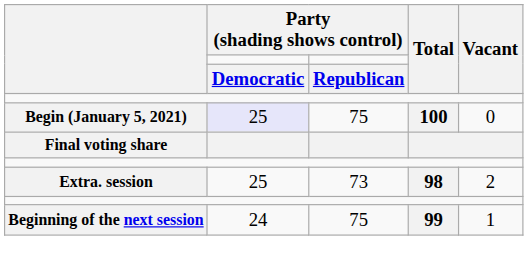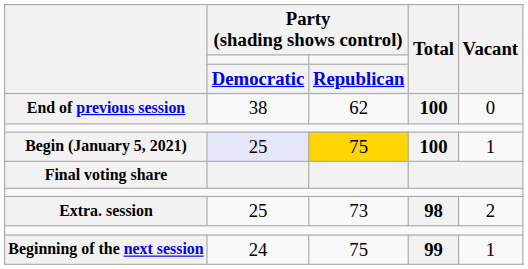+ row: (106, 108)
(359, 117) no background -> (359, 146) gold background
(490, 117) 0 -> (490, 146) 1
